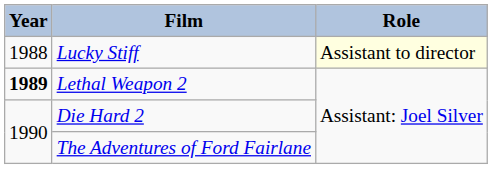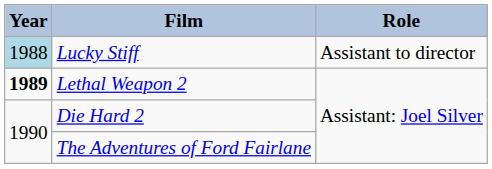(28, 52) no background -> (28, 52) lightblue background
(398, 52) lightyellow background -> (398, 52) no background
